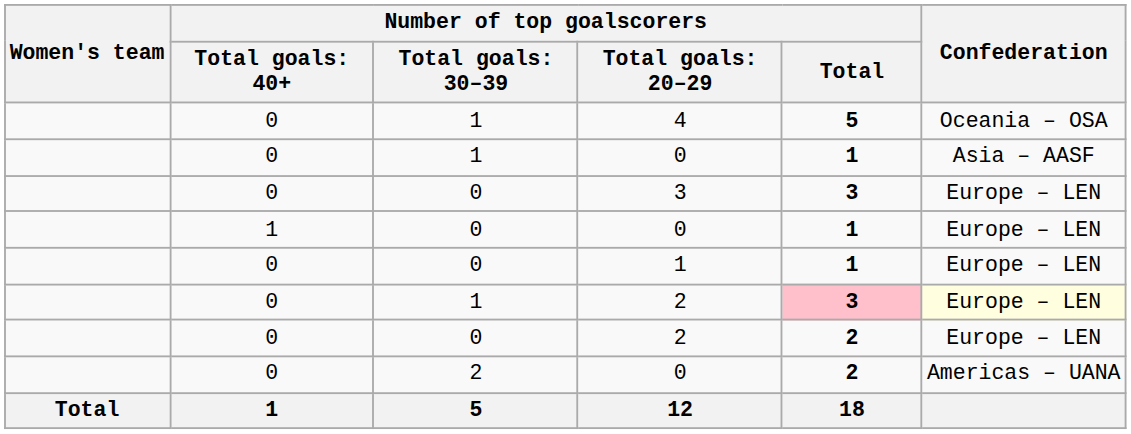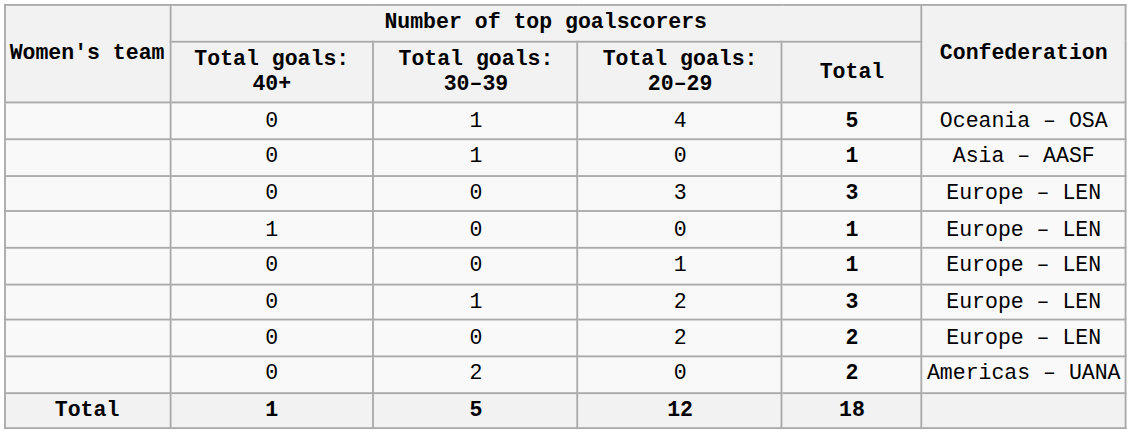(852, 302) pink background -> (852, 302) no background
(1024, 302) lightyellow background -> (1024, 302) no background
